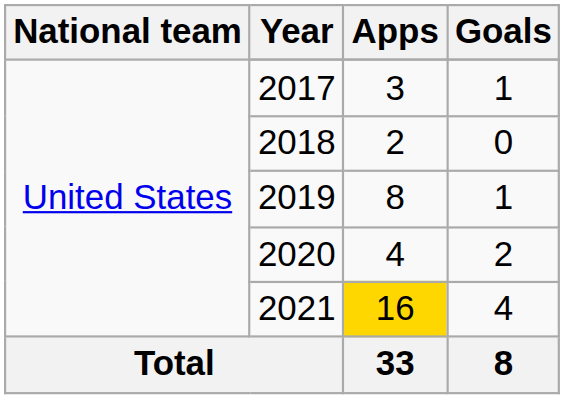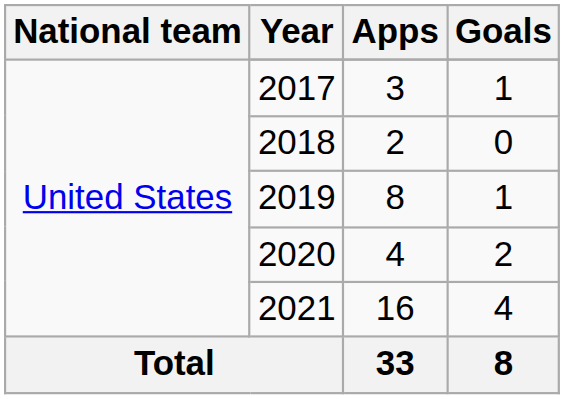(395, 308) gold background -> (395, 308) no background
